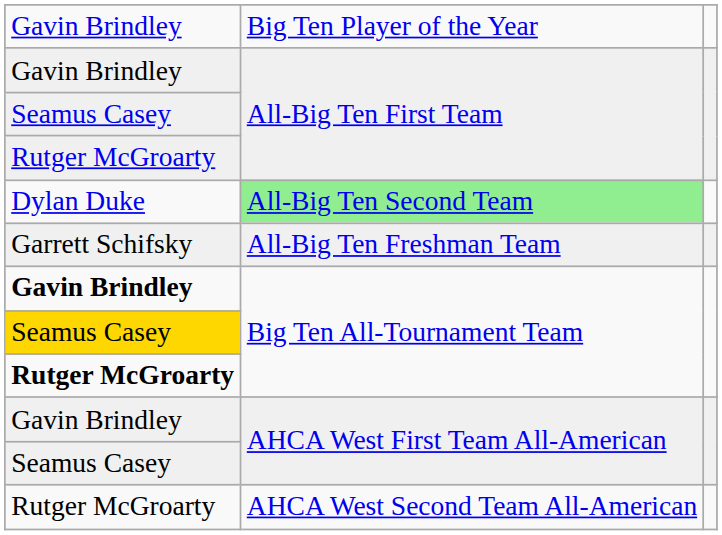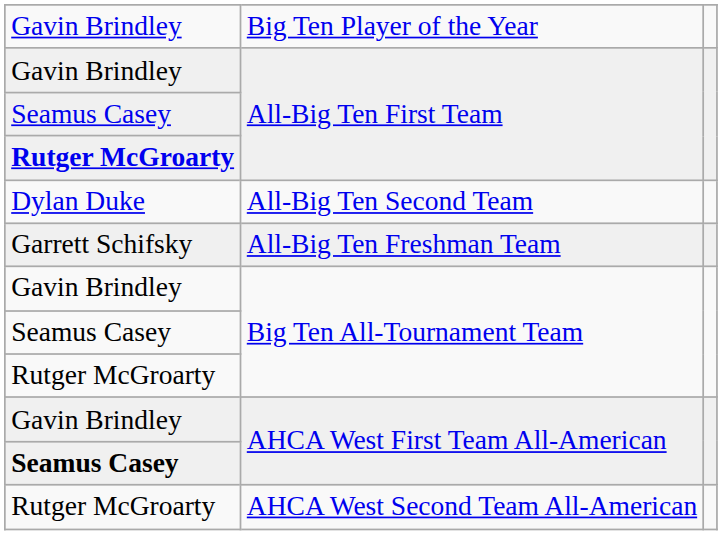(113, 157) normal -> (123, 157) bold
(390, 200) lightgreen background -> (390, 200) no background
(102, 288) bold -> (96, 288) normal
(91, 331) gold background -> (91, 331) no background
(123, 375) bold -> (113, 375) normal
(91, 462) normal -> (95, 462) bold
